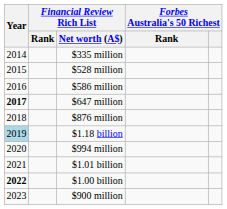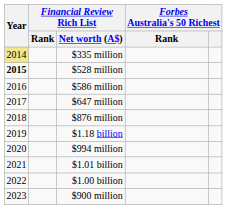(17, 54) no background -> (17, 54) khaki background
(17, 70) normal -> (17, 70) bold
(17, 102) bold -> (17, 102) normal
(17, 133) lightblue background -> (17, 133) no background
(17, 180) bold -> (17, 180) normal
